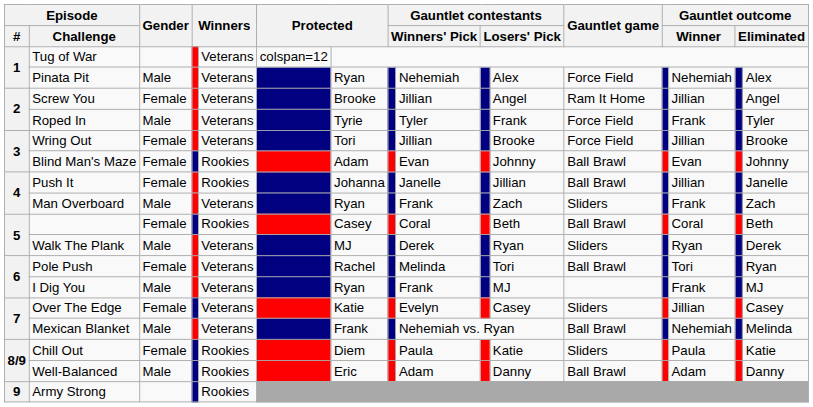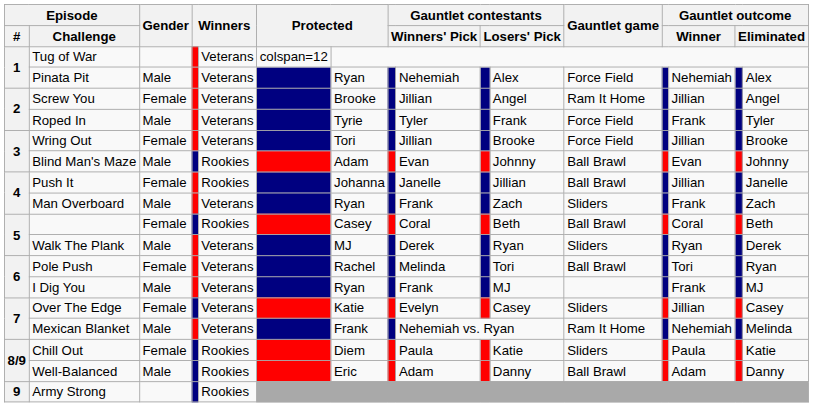(165, 162) Female -> (157, 162) Male
(597, 329) Ball Brawl -> (606, 329) Ram It Home
